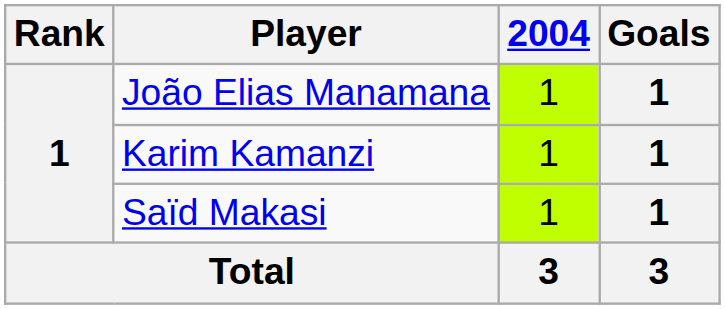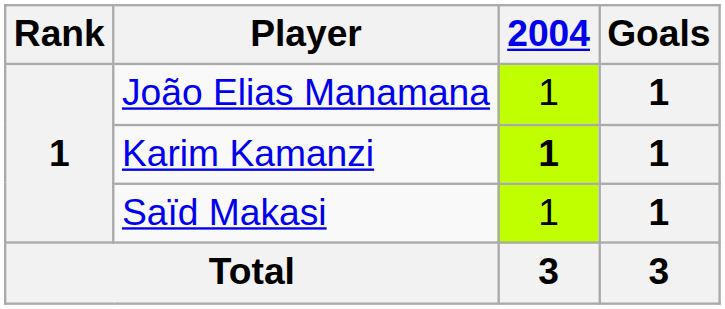(549, 153) normal -> (549, 153) bold
